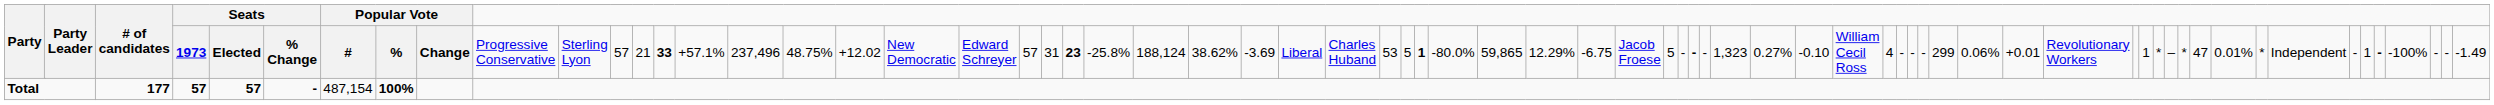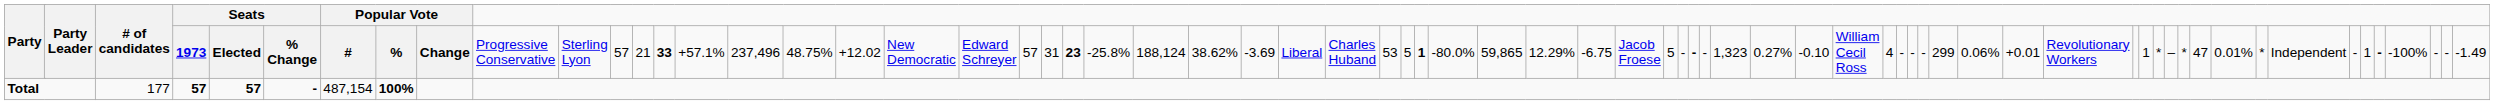(158, 89) bold -> (158, 89) normal
